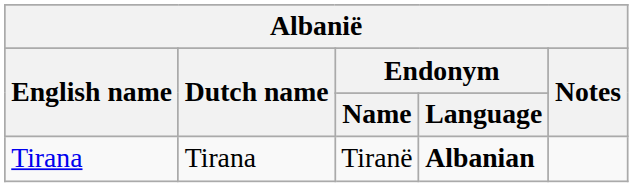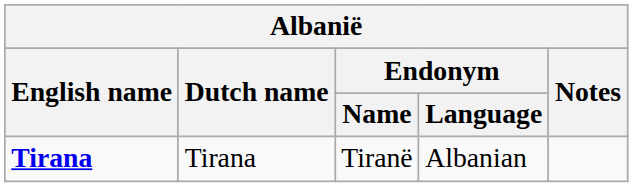(47, 158) normal -> (52, 158) bold
(480, 158) bold -> (476, 158) normal
